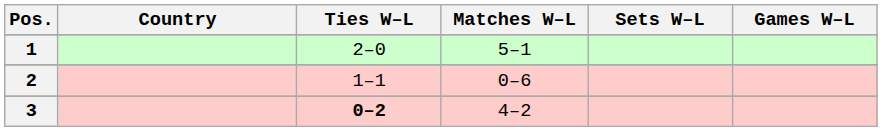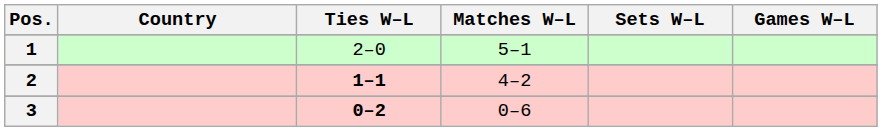(369, 80) normal -> (369, 80) bold
(515, 80) 0–6 -> (515, 80) 4–2
(515, 111) 4–2 -> (515, 111) 0–6
